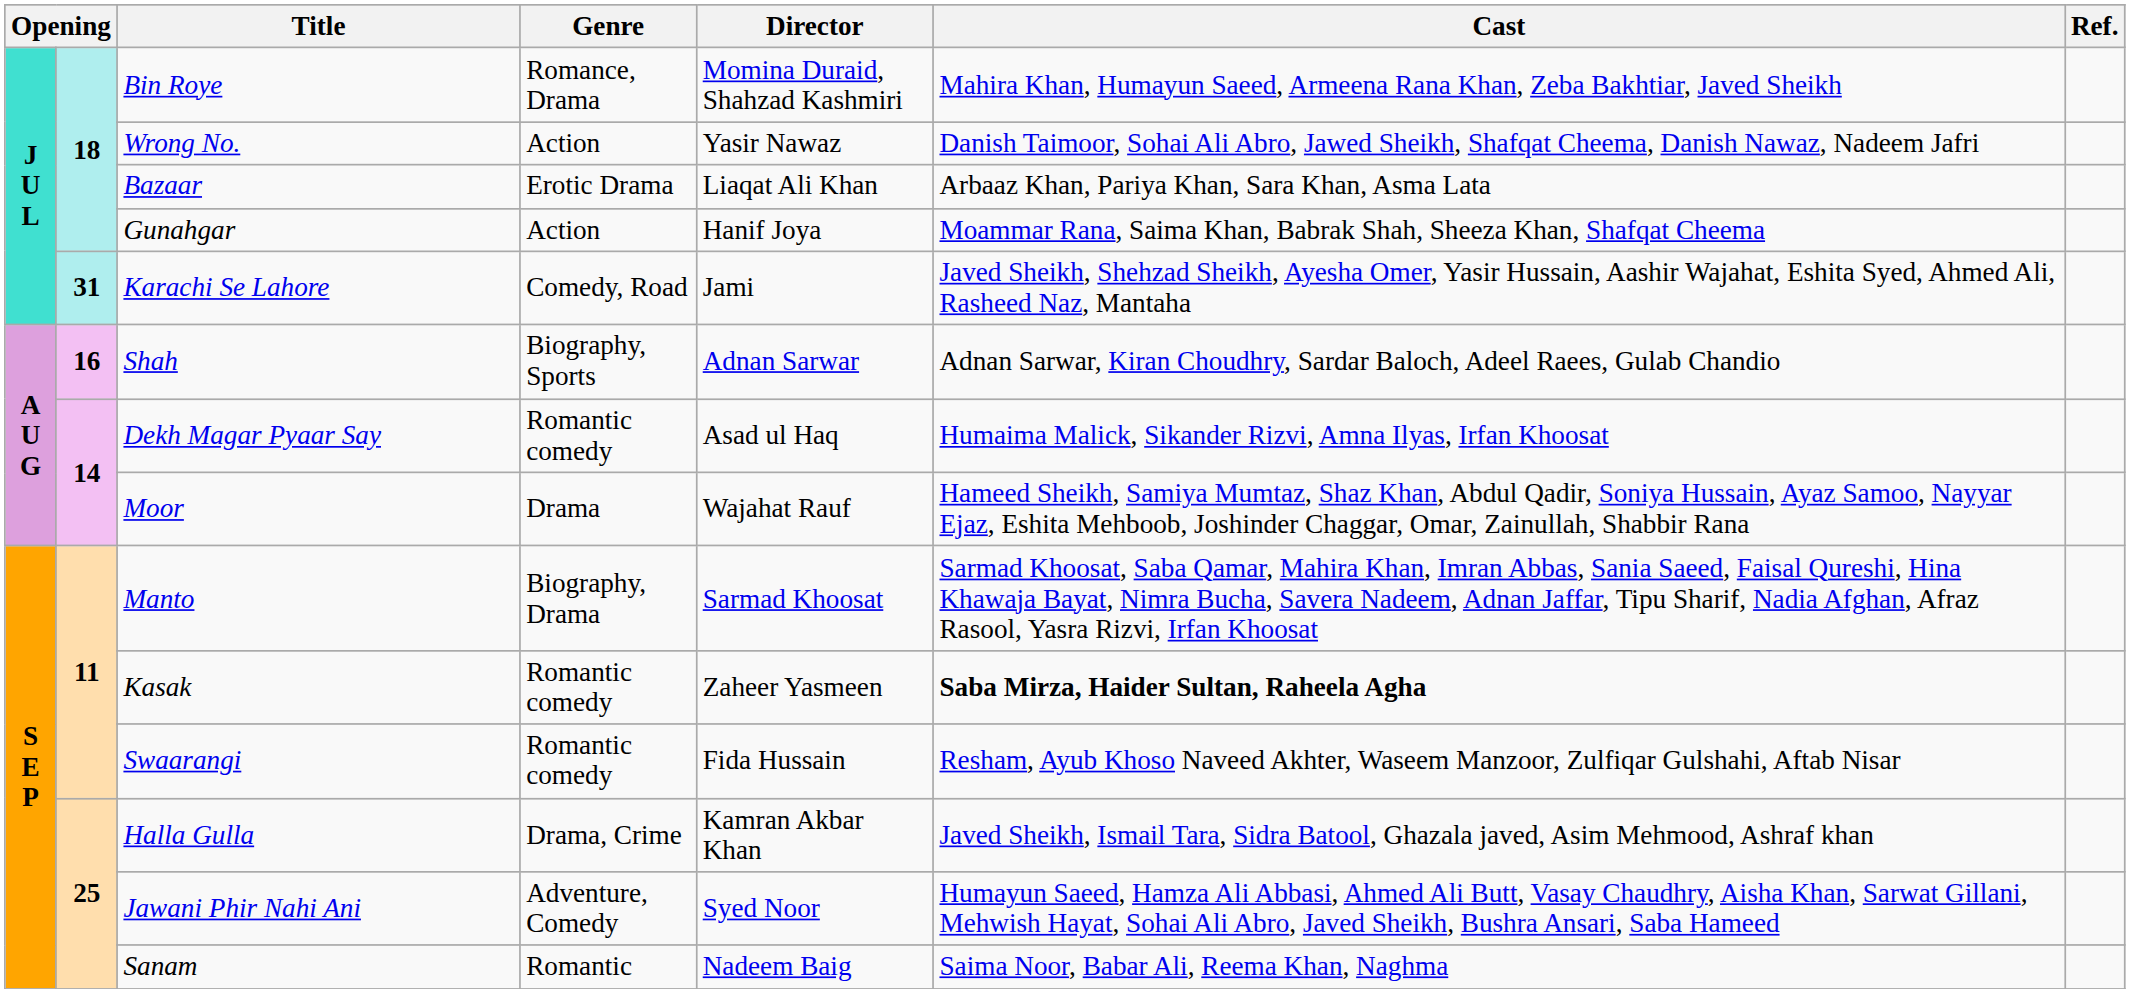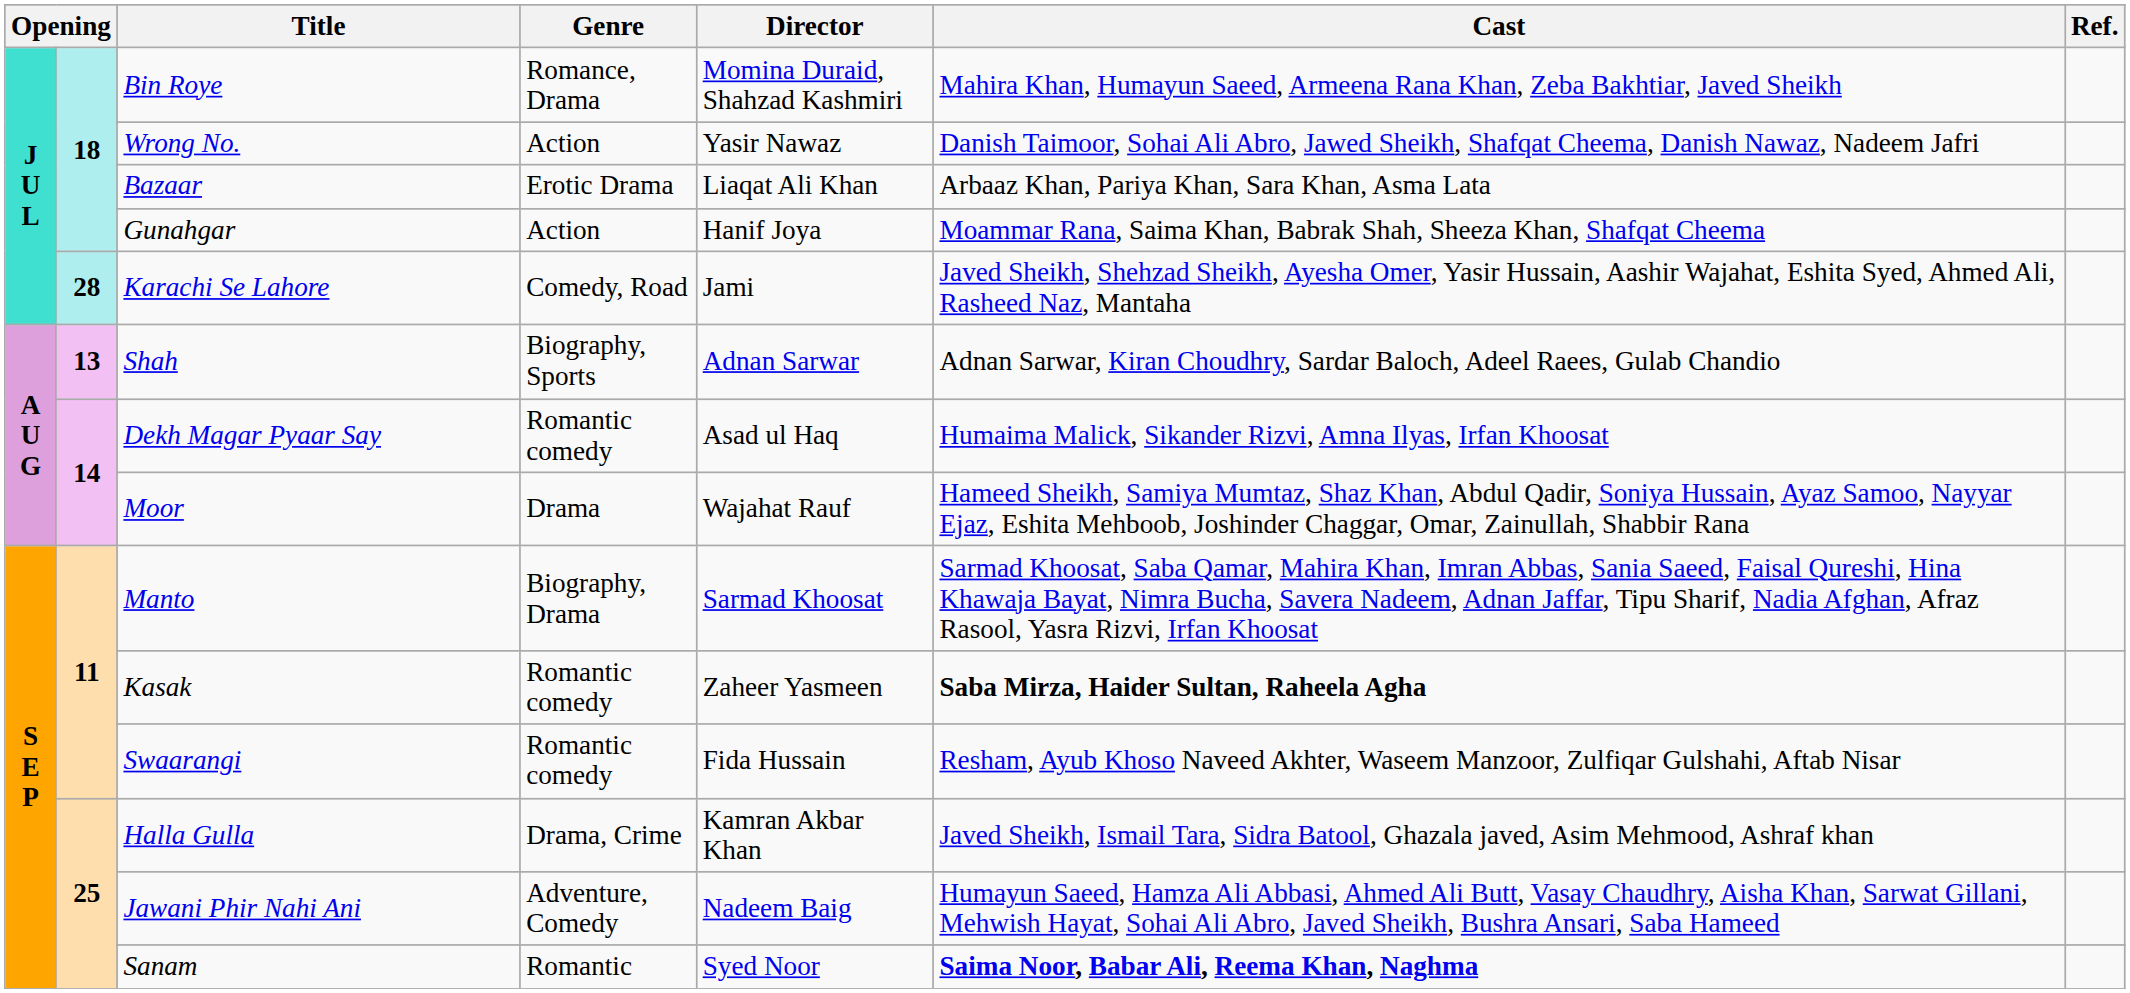(87, 287) 31 -> (87, 287) 28
(87, 361) 16 -> (87, 361) 13
(761, 908) Syed Noor -> (777, 908) Nadeem Baig
(777, 966) Nadeem Baig -> (761, 966) Syed Noor
(1194, 966) normal -> (1209, 966) bold
